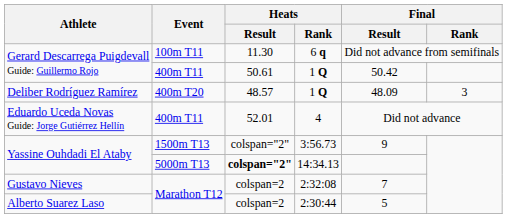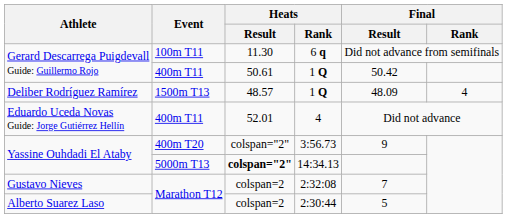(179, 92) 400m T20 -> (182, 92) 1500m T13
(465, 92) 3 -> (465, 92) 4
(182, 145) 1500m T13 -> (179, 145) 400m T20
